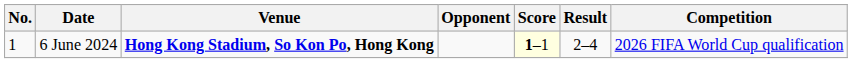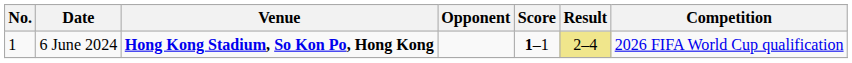(537, 44) lightyellow background -> (537, 44) no background
(585, 44) no background -> (585, 44) khaki background
